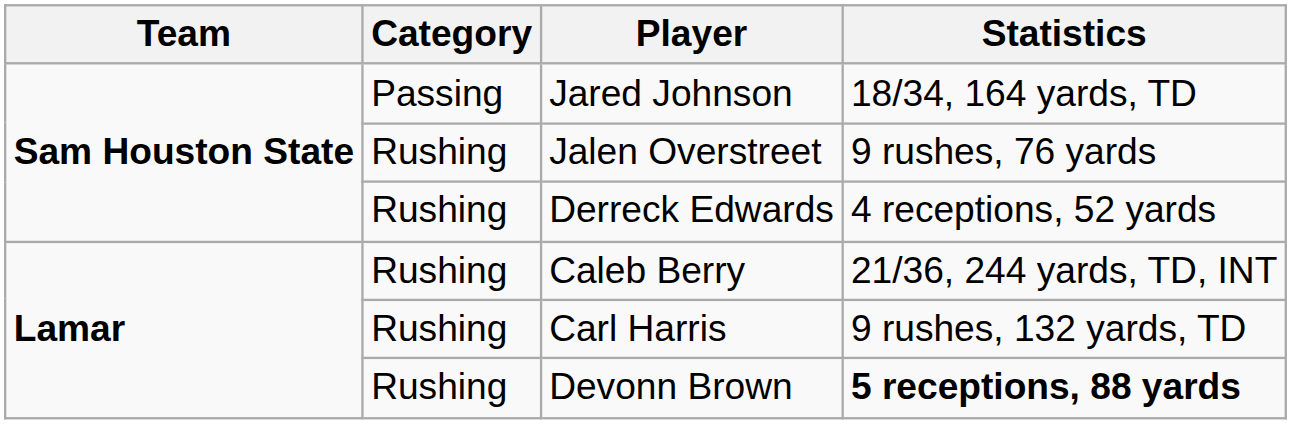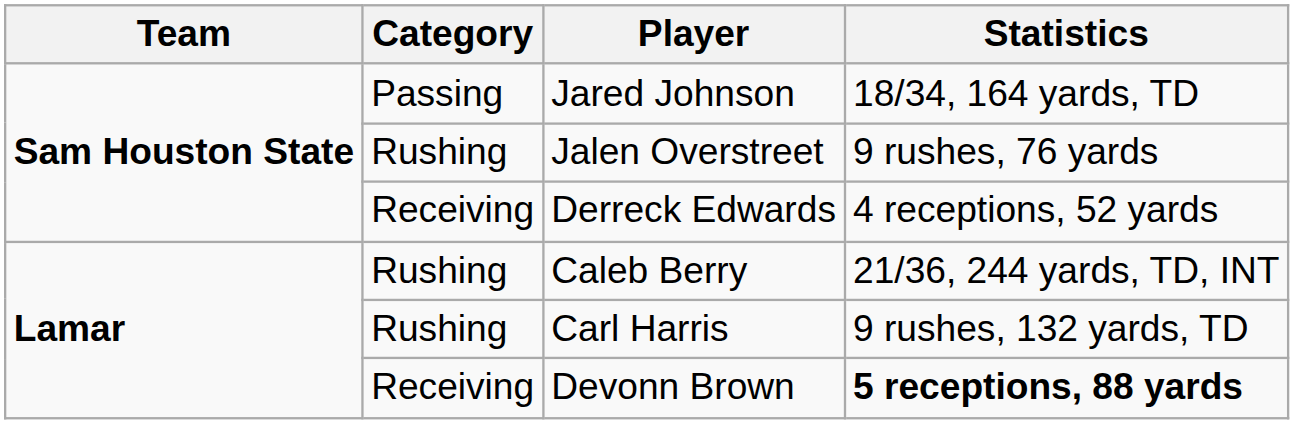(439, 210) Rushing -> (453, 210) Receiving
(439, 387) Rushing -> (453, 387) Receiving
